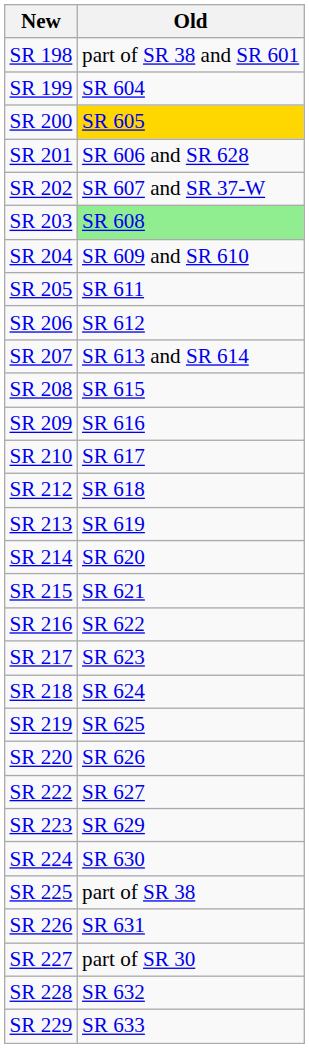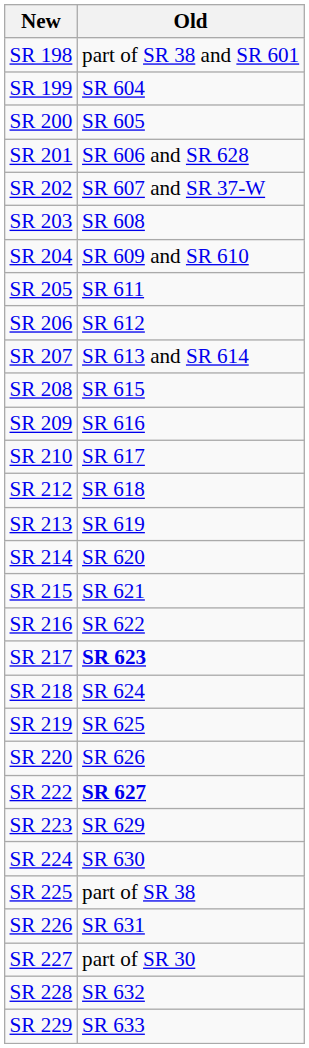(113, 121) gold background -> (113, 121) no background
(113, 222) lightgreen background -> (113, 222) no background
(113, 657) normal -> (114, 657) bold
(113, 791) normal -> (114, 791) bold
